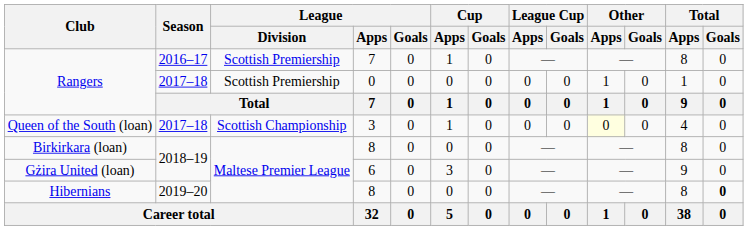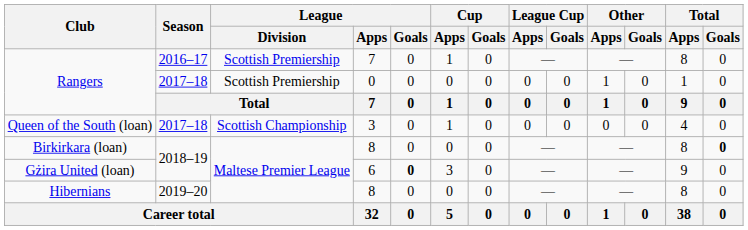(606, 125) lightyellow background -> (606, 125) no background
(723, 147) normal -> (723, 147) bold
(411, 170) normal -> (411, 170) bold
(723, 192) bold -> (723, 192) normal
